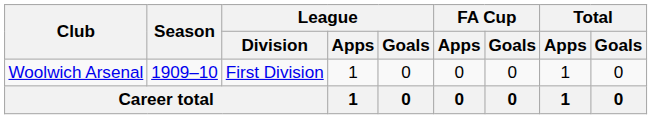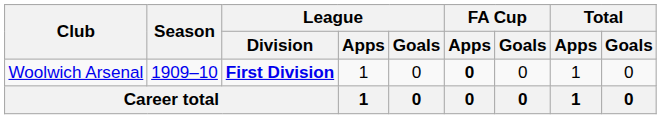(275, 72) normal -> (280, 72) bold
(459, 72) normal -> (470, 72) bold
